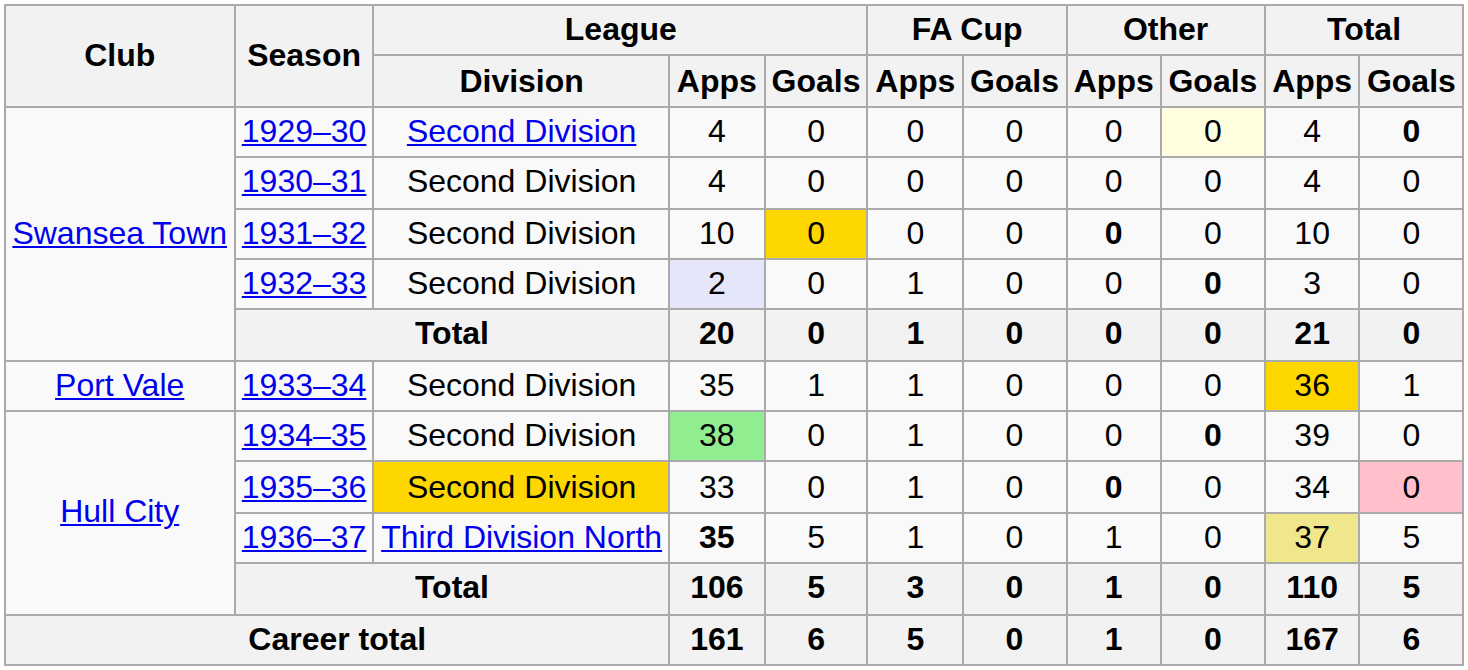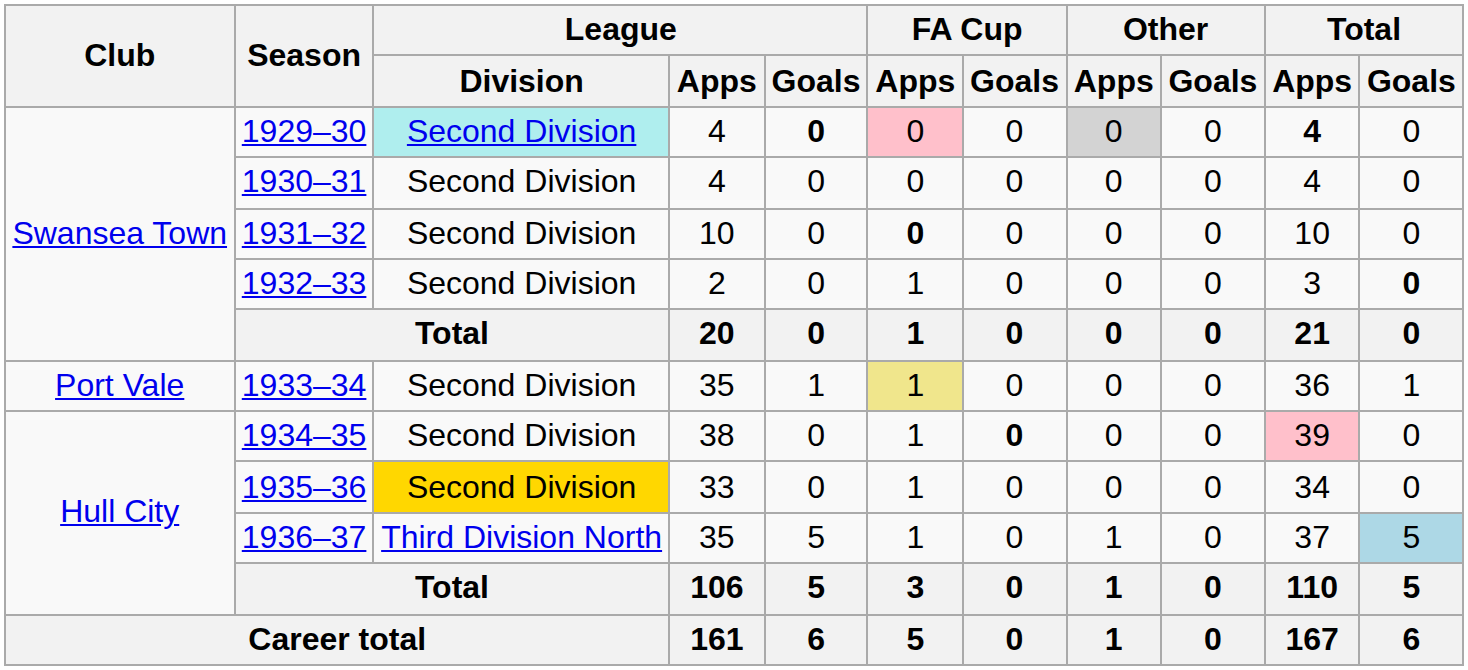(522, 131) no background -> (522, 131) paleturquoise background
(816, 131) normal -> (816, 131) bold
(915, 131) no background -> (915, 131) pink background
(1114, 131) no background -> (1114, 131) lightgrey background
(1213, 131) lightyellow background -> (1213, 131) no background
(1312, 131) normal -> (1312, 131) bold
(1411, 131) bold -> (1411, 131) normal
(816, 232) gold background -> (816, 232) no background
(915, 232) normal -> (915, 232) bold
(1114, 232) bold -> (1114, 232) normal
(717, 283) lavender background -> (717, 283) no background
(1213, 283) bold -> (1213, 283) normal
(1411, 283) normal -> (1411, 283) bold
(915, 385) no background -> (915, 385) khaki background
(1312, 385) gold background -> (1312, 385) no background
(717, 435) lightgreen background -> (717, 435) no background
(1014, 435) normal -> (1014, 435) bold
(1213, 435) bold -> (1213, 435) normal
(1312, 435) no background -> (1312, 435) pink background
(1114, 486) bold -> (1114, 486) normal
(1411, 486) pink background -> (1411, 486) no background
(717, 537) bold -> (717, 537) normal
(1312, 537) khaki background -> (1312, 537) no background
(1411, 537) no background -> (1411, 537) lightblue background
